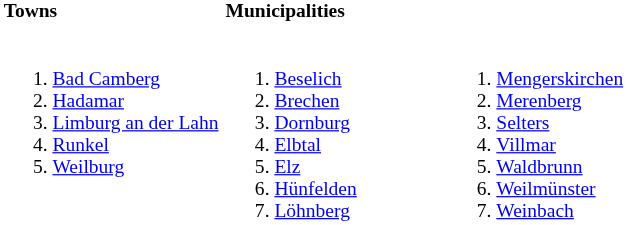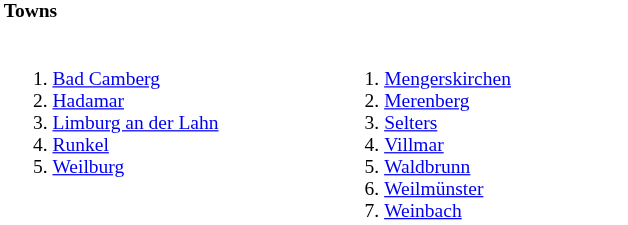- column: (285, 10)
